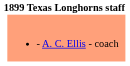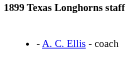(66, 44) lightsalmon background -> (66, 44) no background
